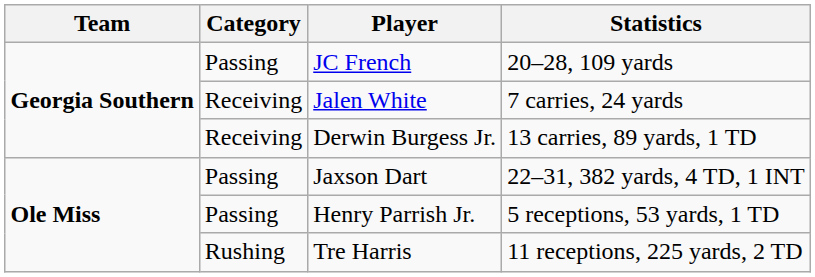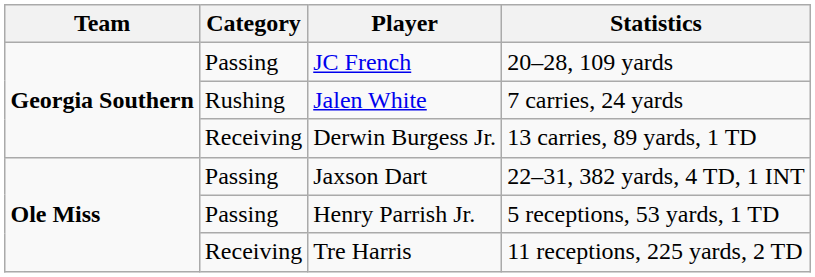(254, 99) Receiving -> (245, 99) Rushing
(245, 251) Rushing -> (254, 251) Receiving
